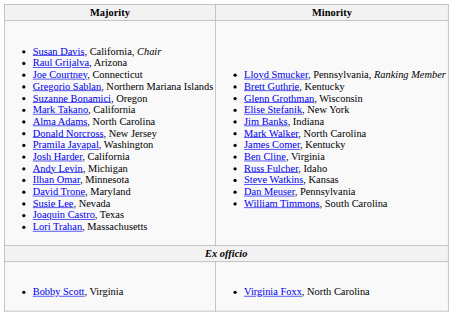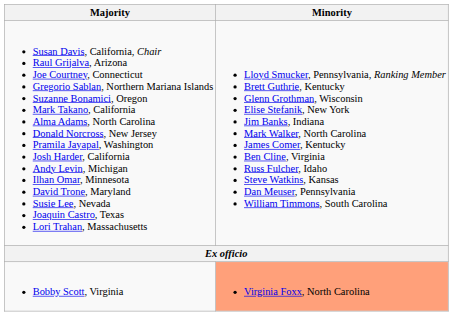(332, 292) no background -> (332, 292) lightsalmon background
